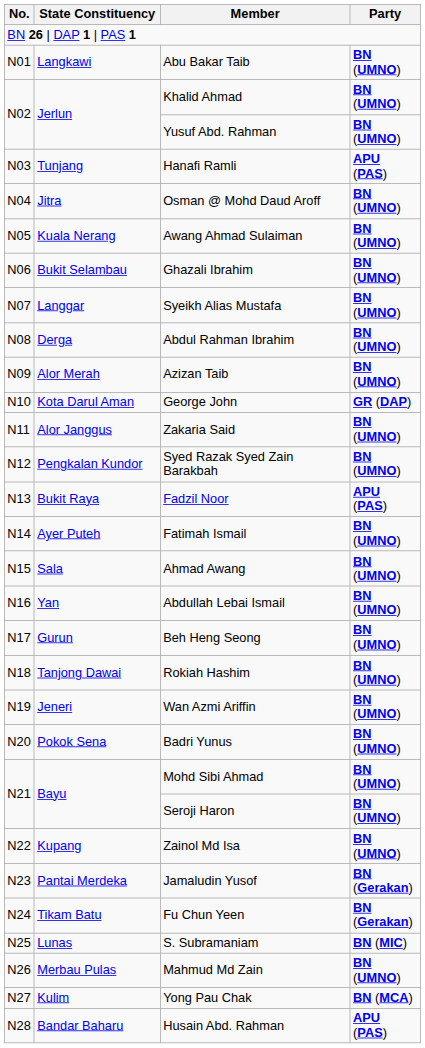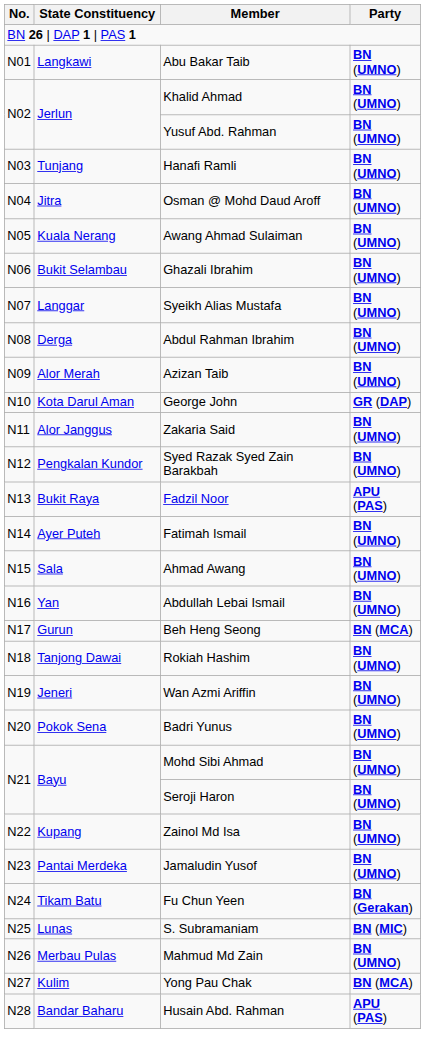(370, 166) APU (PAS) -> (377, 166) BN (UMNO)
(377, 637) BN (UMNO) -> (383, 630) BN (MCA)
(383, 880) BN (Gerakan) -> (377, 866) BN (UMNO)
